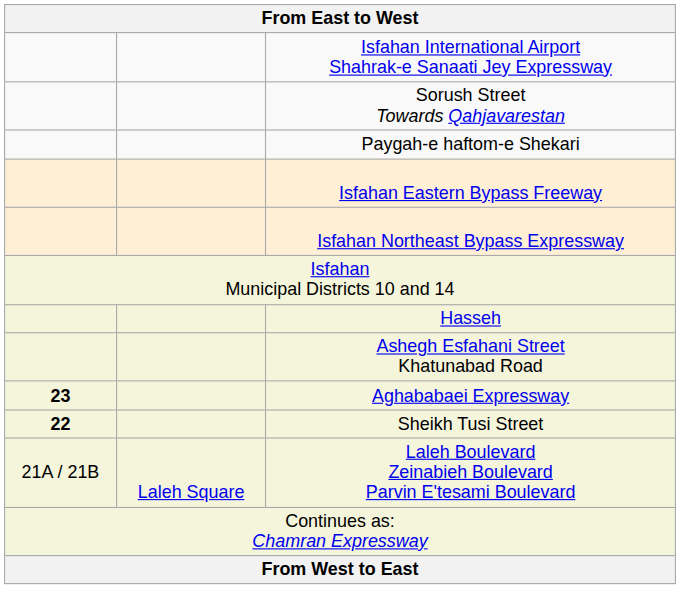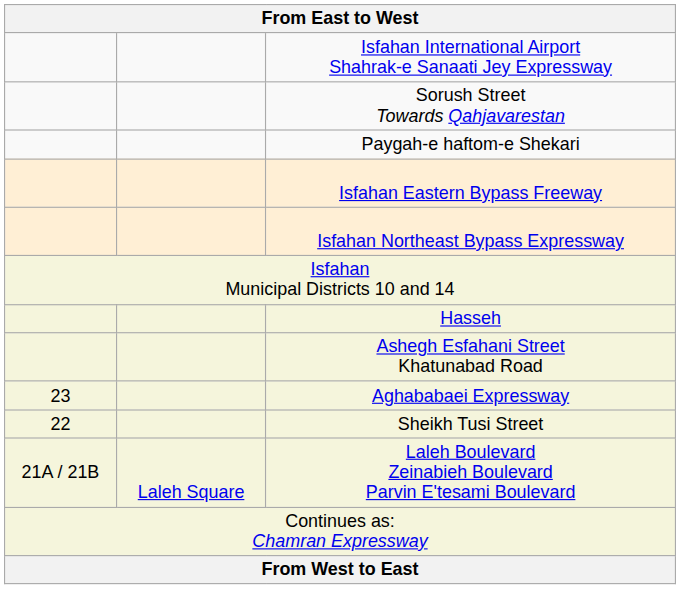(60, 395) bold -> (60, 395) normal
(60, 423) bold -> (60, 423) normal
